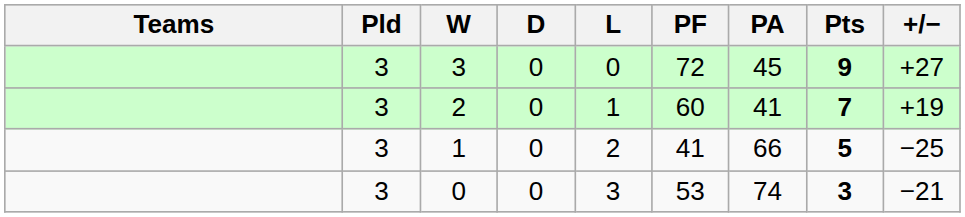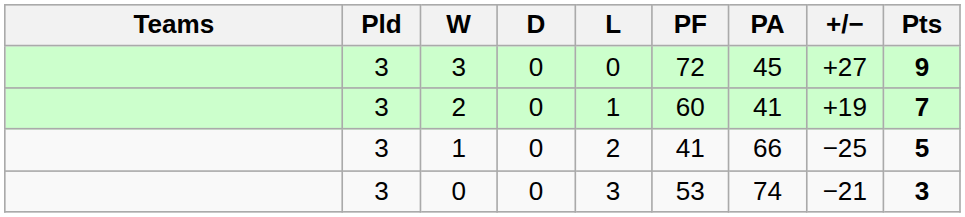columns swapped: (922, 25) <-> (845, 25)
